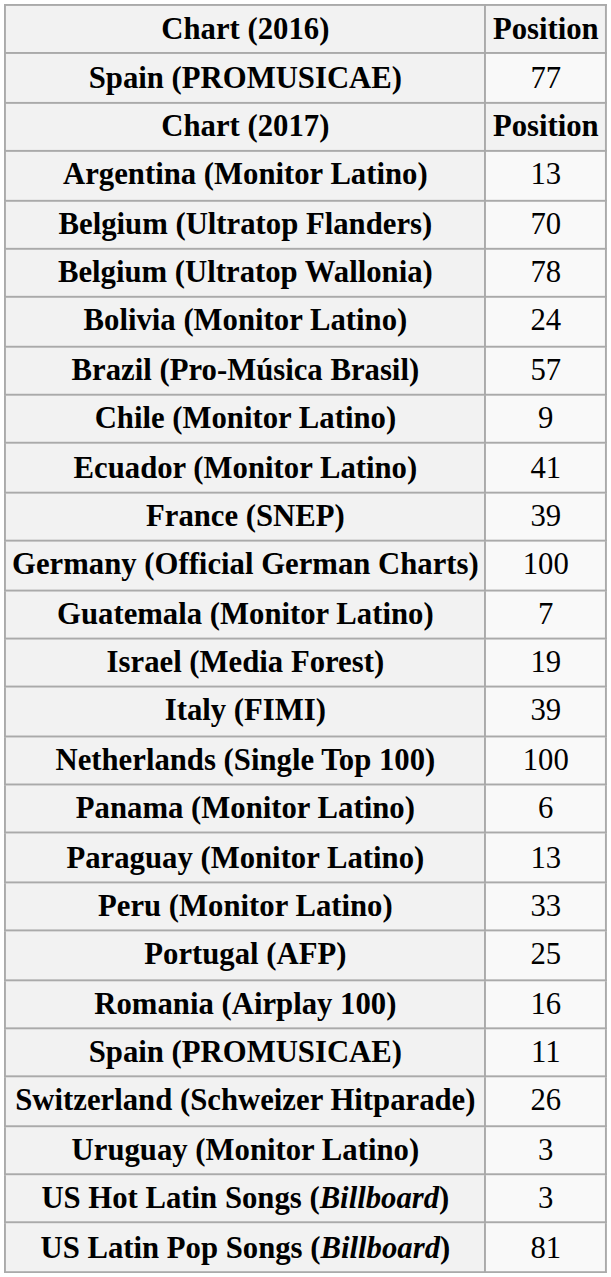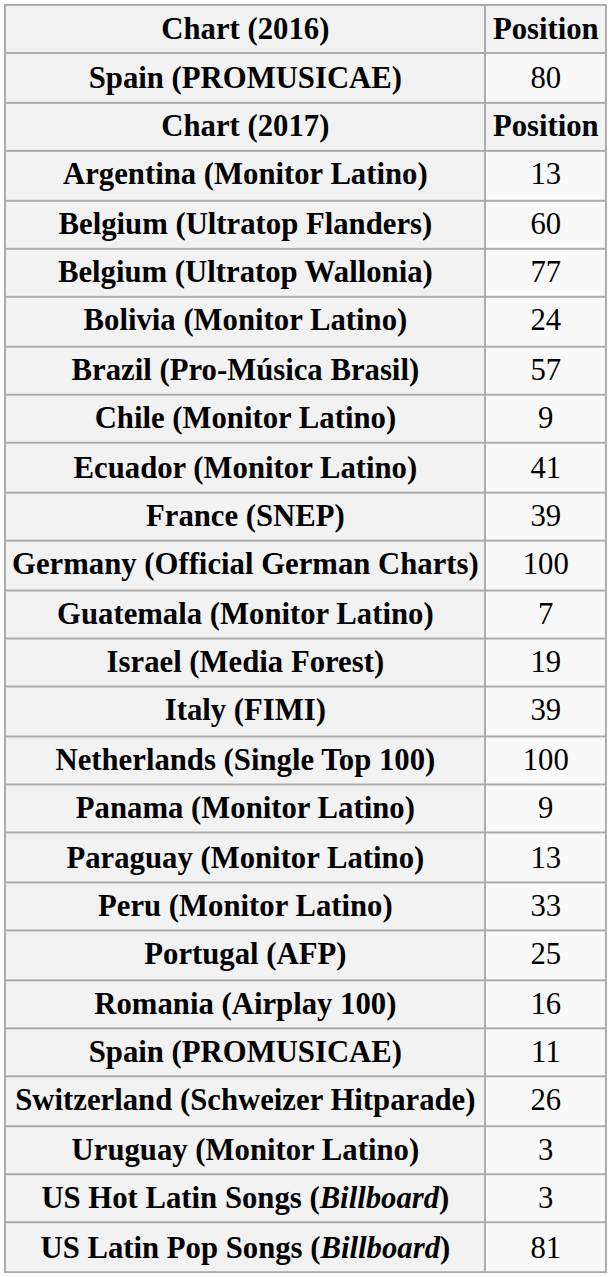(546, 77) 77 -> (546, 77) 80
(546, 223) 70 -> (546, 223) 60
(546, 272) 78 -> (546, 272) 77
(546, 808) 6 -> (546, 808) 9
